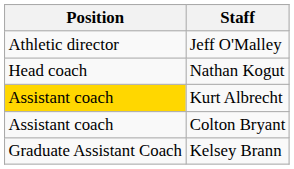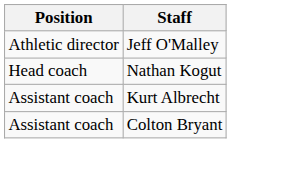(61, 97) gold background -> (61, 97) no background
- row: (236, 151)
